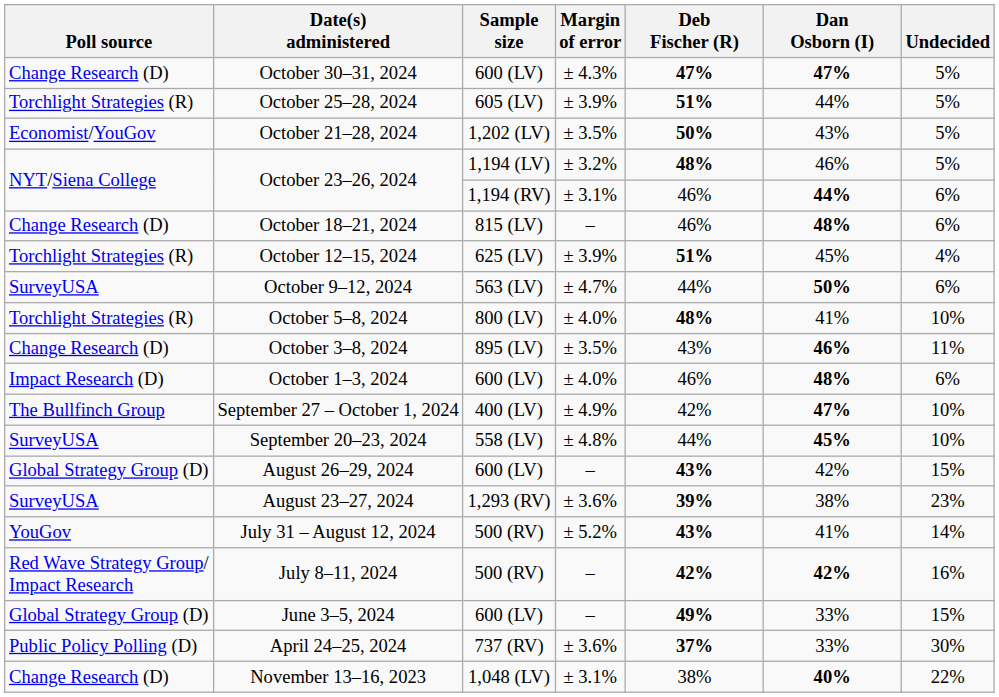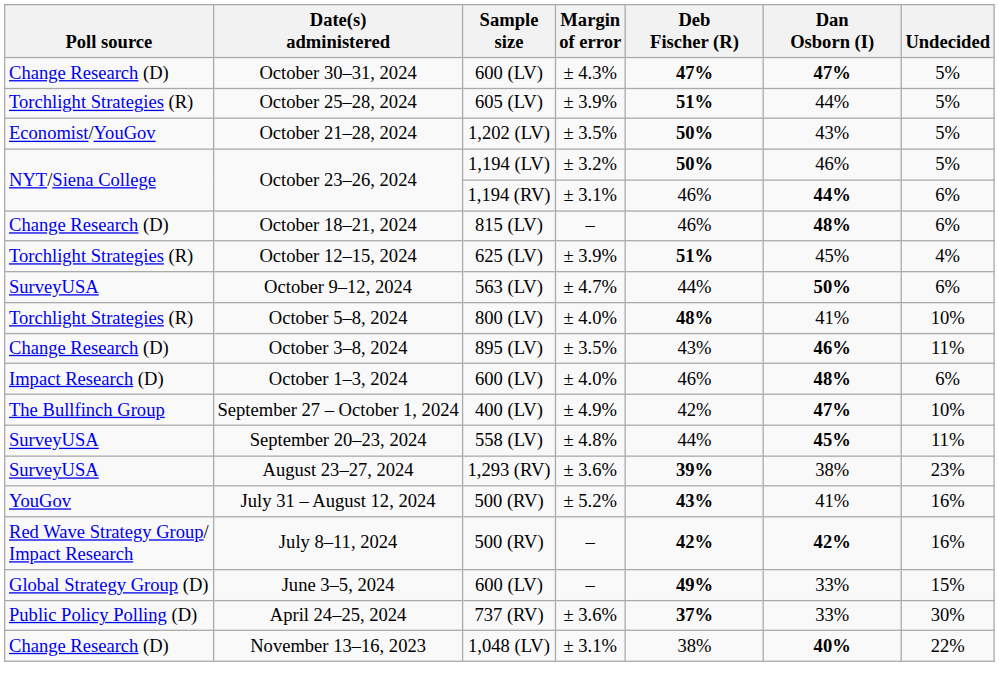(694, 164) 48% -> (694, 164) 50%
(948, 440) 10% -> (948, 440) 11%
- row: (338, 471)
(948, 532) 14% -> (948, 501) 16%
